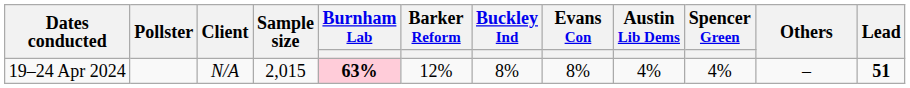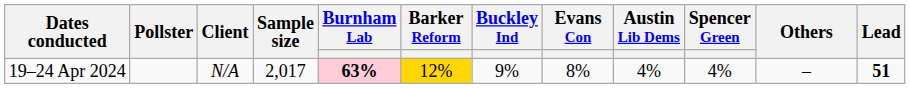(285, 71) 2,015 -> (285, 71) 2,017
(436, 71) no background -> (436, 71) gold background
(507, 71) 8% -> (507, 71) 9%
